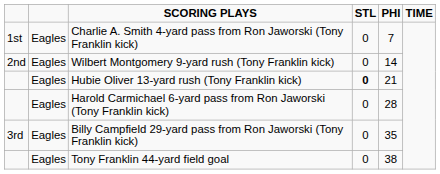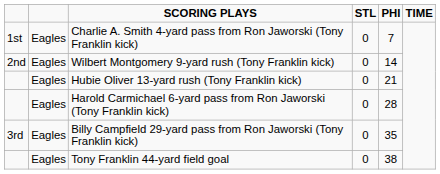(365, 80) bold -> (365, 80) normal
